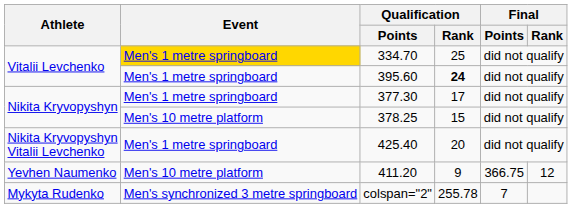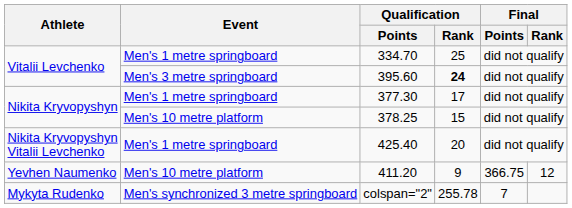(201, 56) gold background -> (201, 56) no background
(201, 77) Men's 1 metre springboard -> (201, 77) Men's 3 metre springboard
